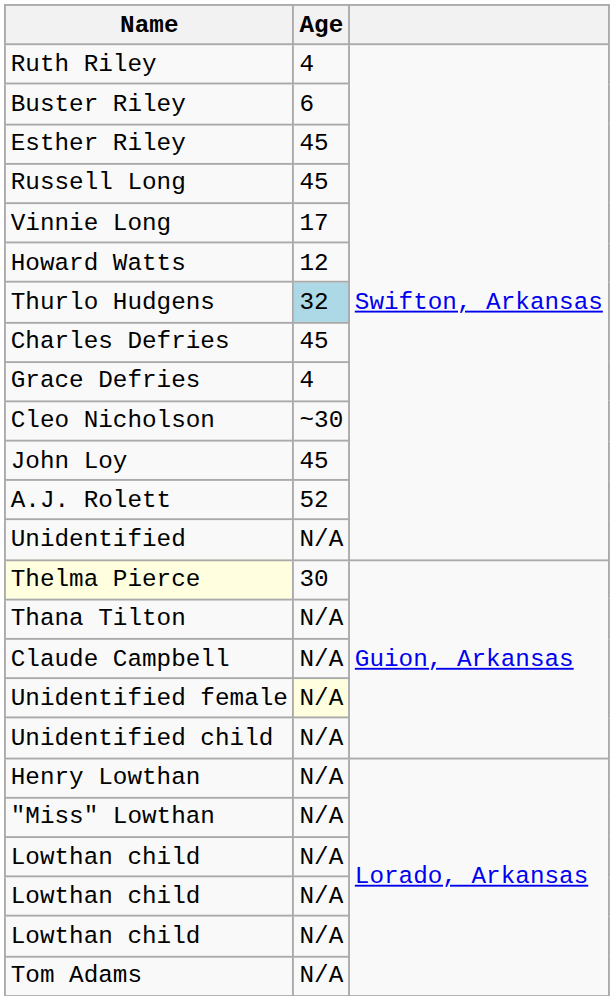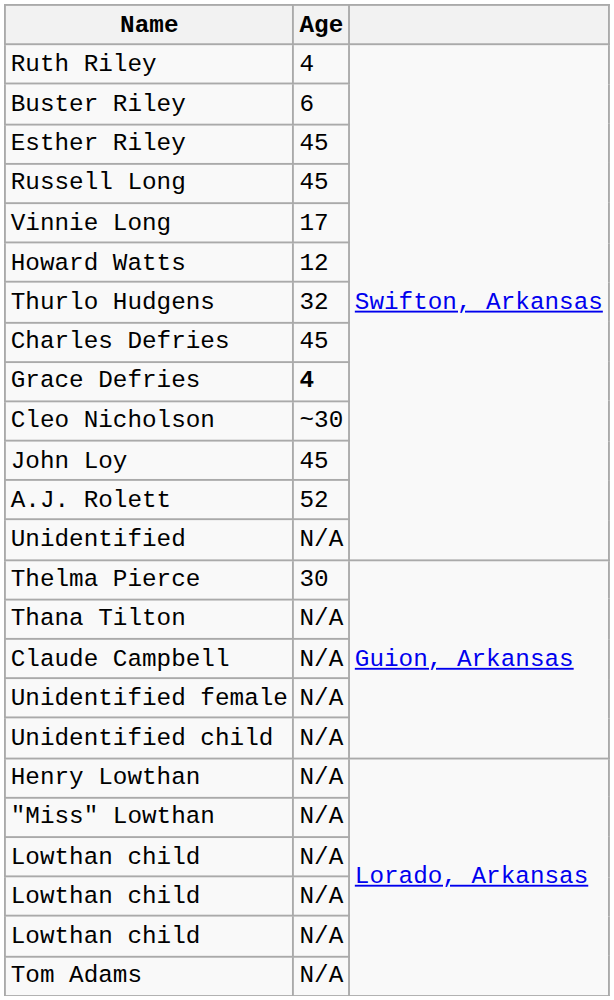(314, 302) lightblue background -> (314, 302) no background
(307, 381) normal -> (307, 381) bold
(106, 579) lightyellow background -> (106, 579) no background
(321, 698) lightyellow background -> (321, 698) no background
